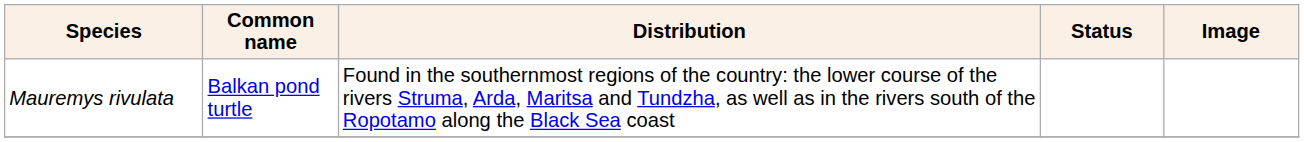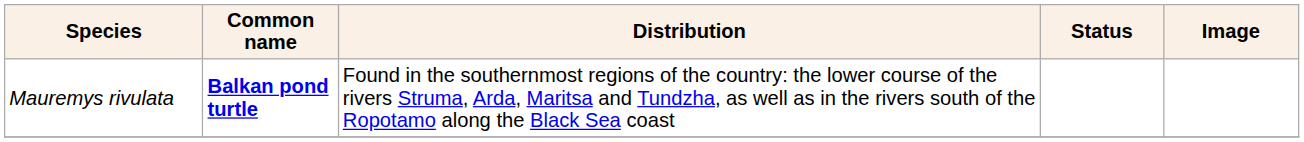(264, 97) normal -> (268, 97) bold
